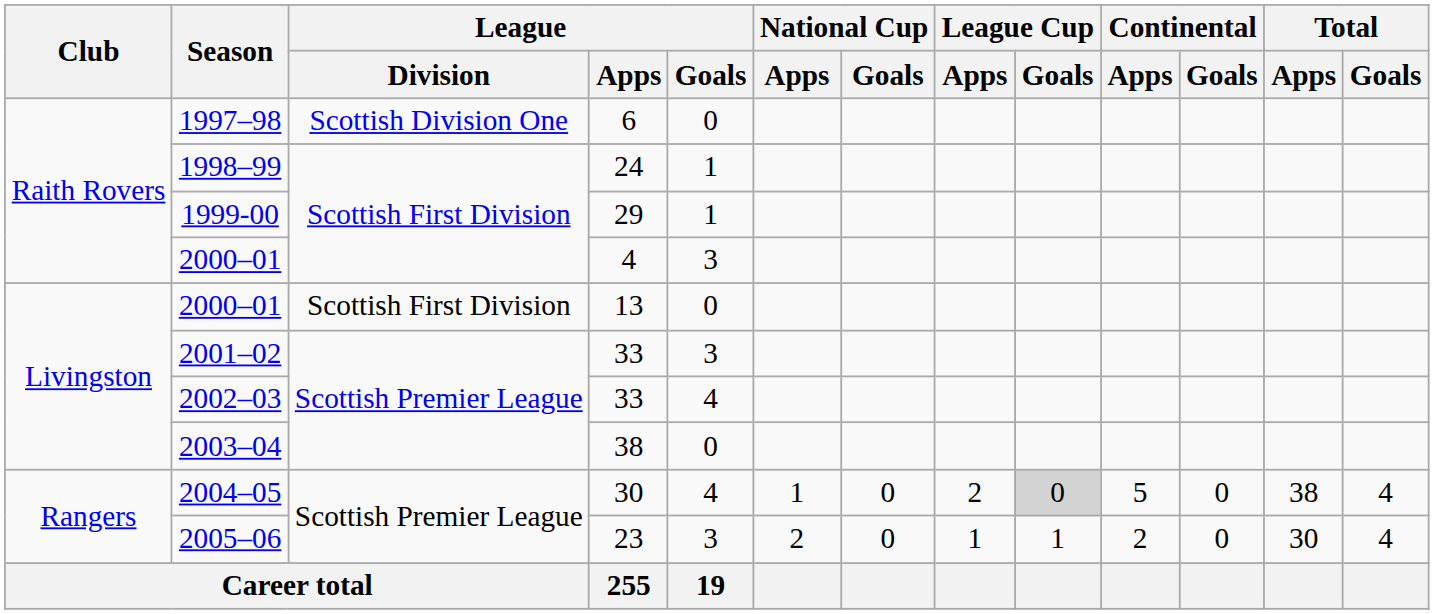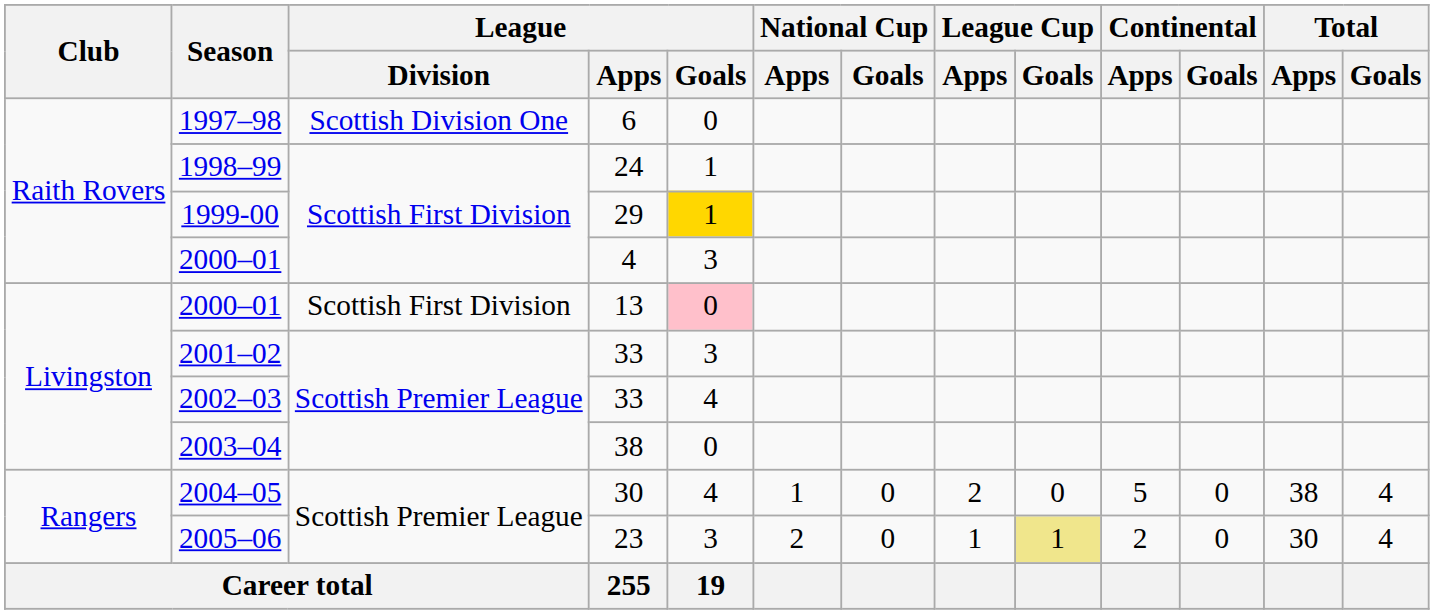(711, 213) no background -> (711, 213) gold background
(711, 306) no background -> (711, 306) pink background
(1058, 492) lightgrey background -> (1058, 492) no background
(1058, 538) no background -> (1058, 538) khaki background
